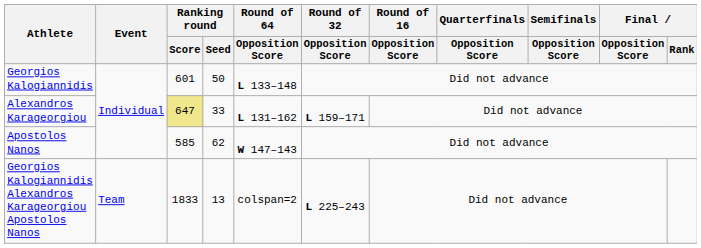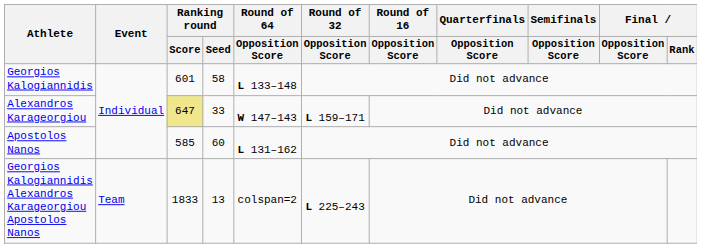(218, 79) 50 -> (218, 79) 58
(267, 118) L 131–162 -> (267, 118) W 147–143
(218, 143) 62 -> (218, 143) 60
(267, 149) W 147–143 -> (267, 149) L 131–162
